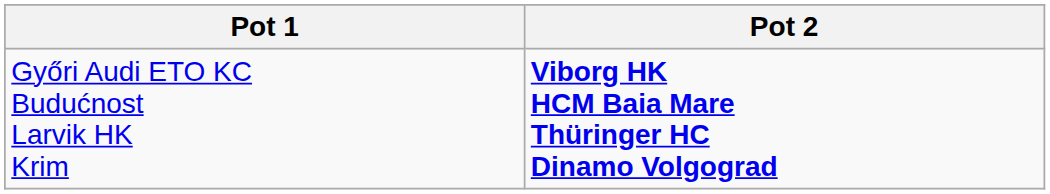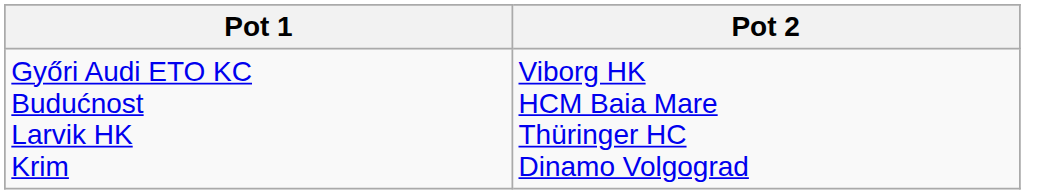(654, 118) bold -> (634, 118) normal
